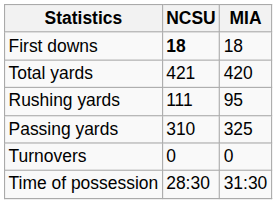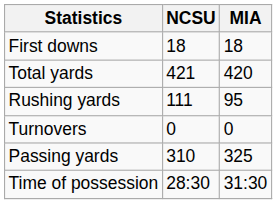(176, 45) bold -> (176, 45) normal
rows swapped: (63, 128) <-> (47, 156)
